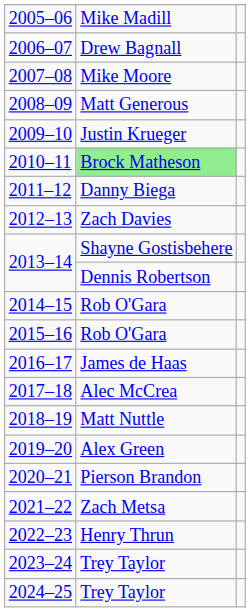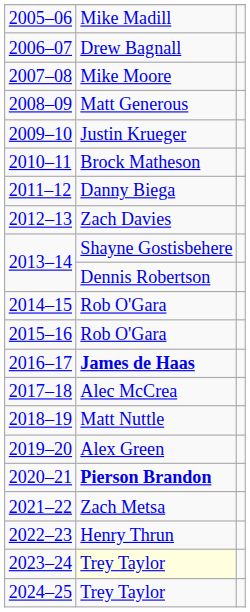(140, 162) lightgreen background -> (140, 162) no background
(134, 362) normal -> (138, 362) bold
(141, 477) normal -> (146, 477) bold
(123, 563) no background -> (123, 563) lightyellow background
